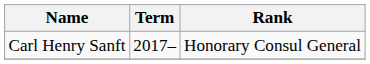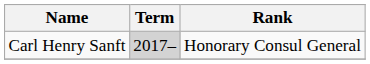(155, 45) no background -> (155, 45) lightgrey background
